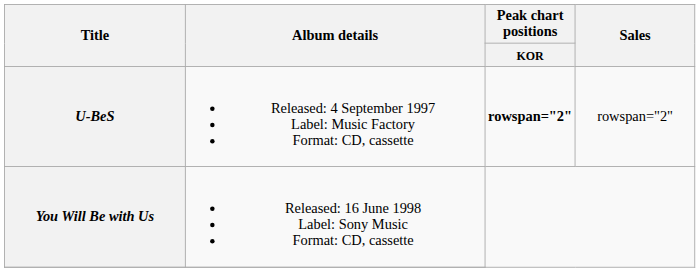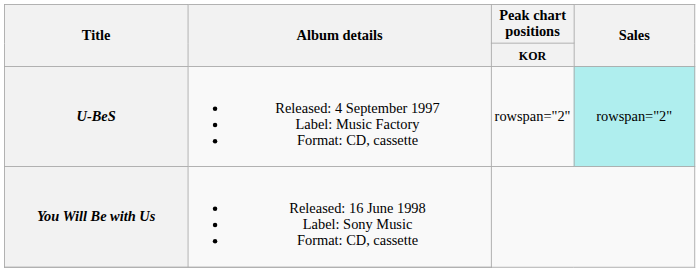(530, 116) bold -> (533, 116) normal
(635, 116) no background -> (634, 116) paleturquoise background
